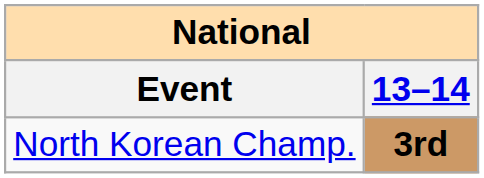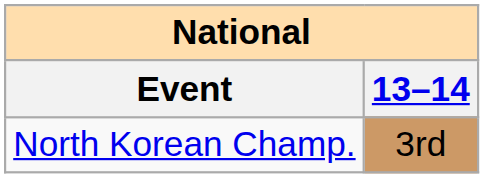(421, 144) bold -> (421, 144) normal
